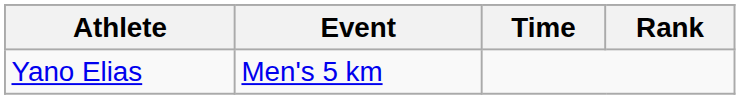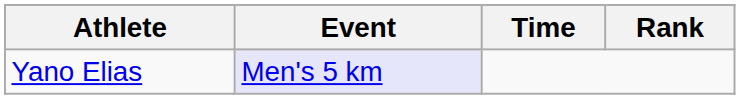(312, 71) no background -> (312, 71) lavender background
